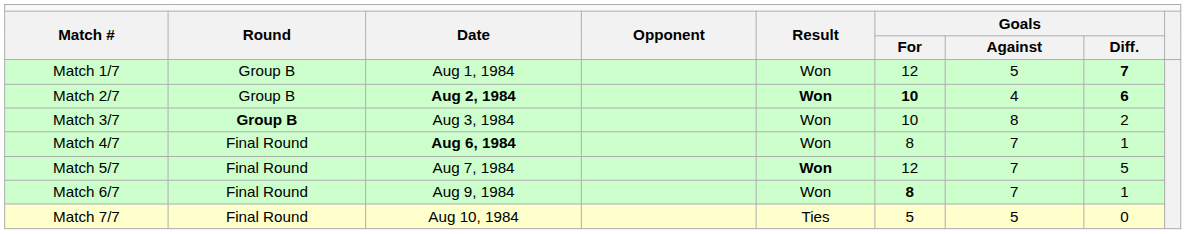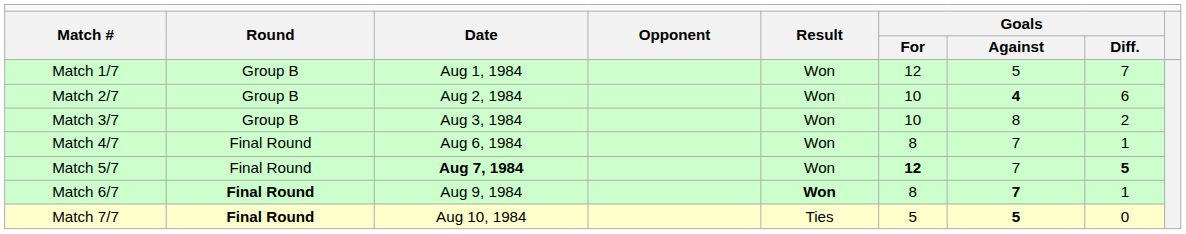(1124, 71) bold -> (1125, 71) normal
(474, 95) bold -> (481, 95) normal
(816, 95) bold -> (820, 95) normal
(910, 95) bold -> (913, 95) normal
(1014, 95) normal -> (1016, 95) bold
(1124, 95) bold -> (1125, 95) normal
(267, 119) bold -> (270, 119) normal
(474, 144) bold -> (481, 144) normal
(474, 168) normal -> (481, 168) bold
(816, 168) bold -> (820, 168) normal
(910, 168) normal -> (913, 168) bold
(1124, 168) normal -> (1125, 168) bold
(267, 192) normal -> (270, 192) bold
(816, 192) normal -> (820, 192) bold
(910, 192) bold -> (913, 192) normal
(1014, 192) normal -> (1016, 192) bold
(267, 216) normal -> (270, 216) bold
(1014, 216) normal -> (1016, 216) bold
